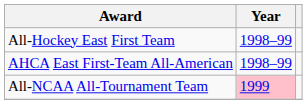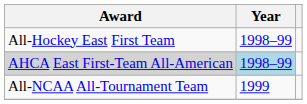(120, 63) no background -> (120, 63) lightgrey background
(266, 63) no background -> (266, 63) lightblue background
(255, 87) pink background -> (255, 87) no background
